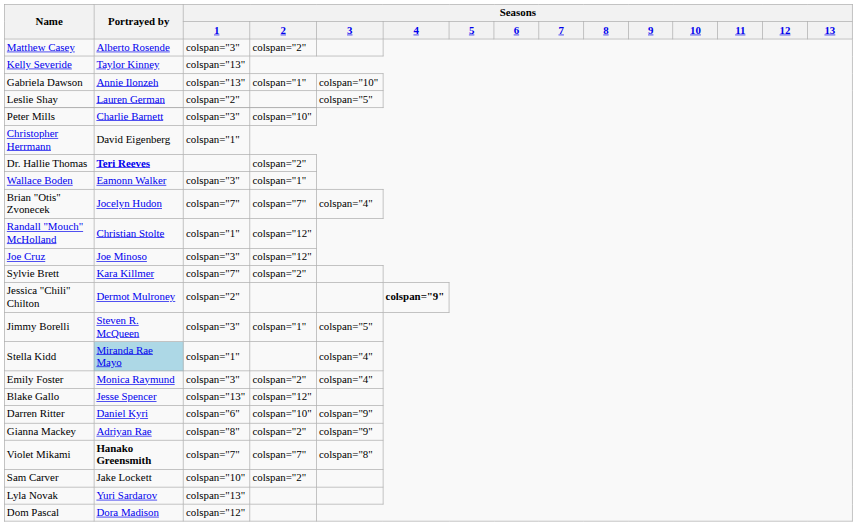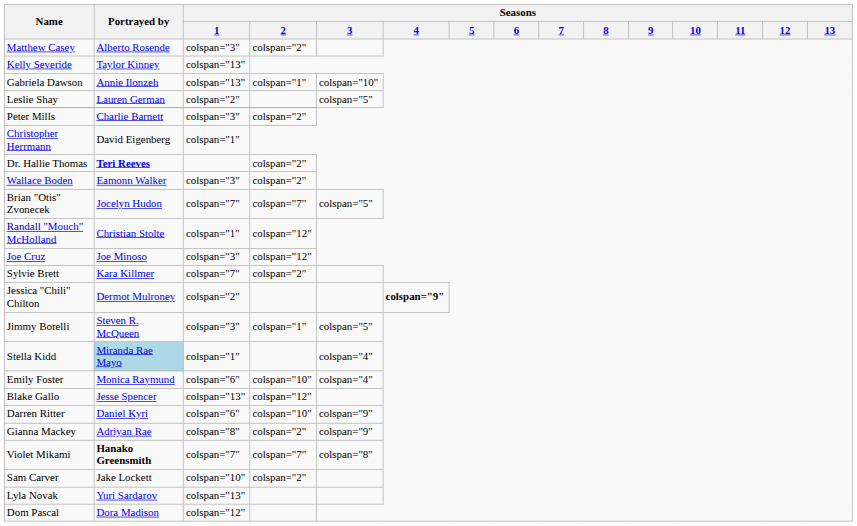(282, 116) colspan="10" -> (279, 116) colspan="2"
(279, 180) colspan="1" -> (279, 180) colspan="2"
(346, 204) colspan="4" -> (346, 204) colspan="5"
(213, 379) colspan="3" -> (213, 379) colspan="6"
(279, 379) colspan="2" -> (282, 379) colspan="10"
